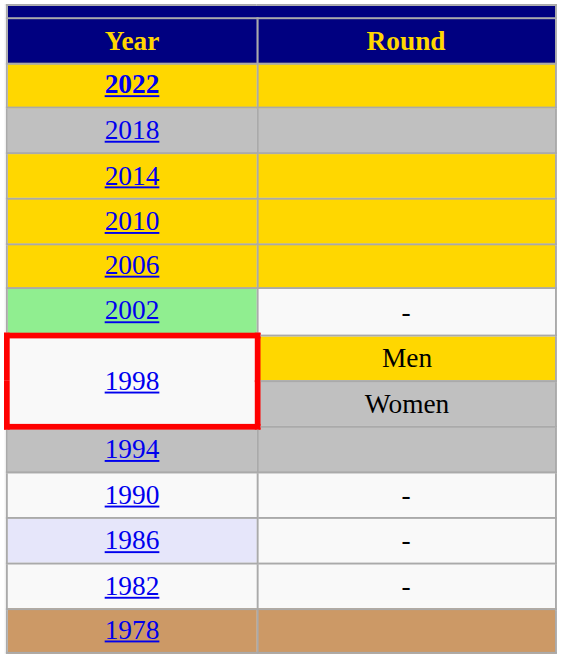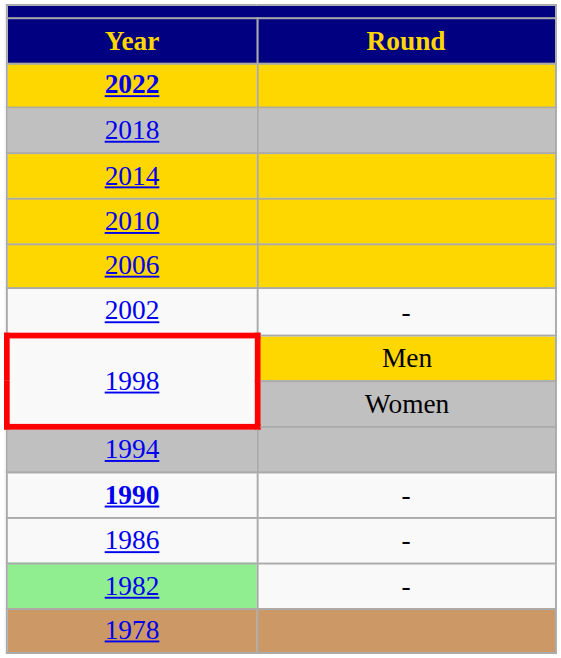(132, 311) lightgreen background -> (132, 311) no background
(132, 495) normal -> (132, 495) bold
(132, 540) lavender background -> (132, 540) no background
(132, 585) no background -> (132, 585) lightgreen background
